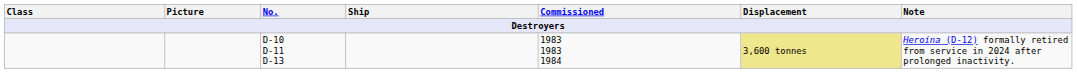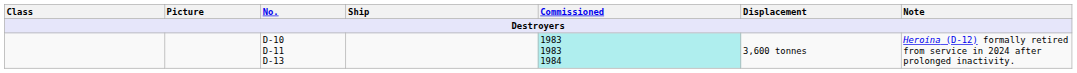(551, 51) no background -> (551, 51) paleturquoise background
(775, 51) khaki background -> (775, 51) no background
